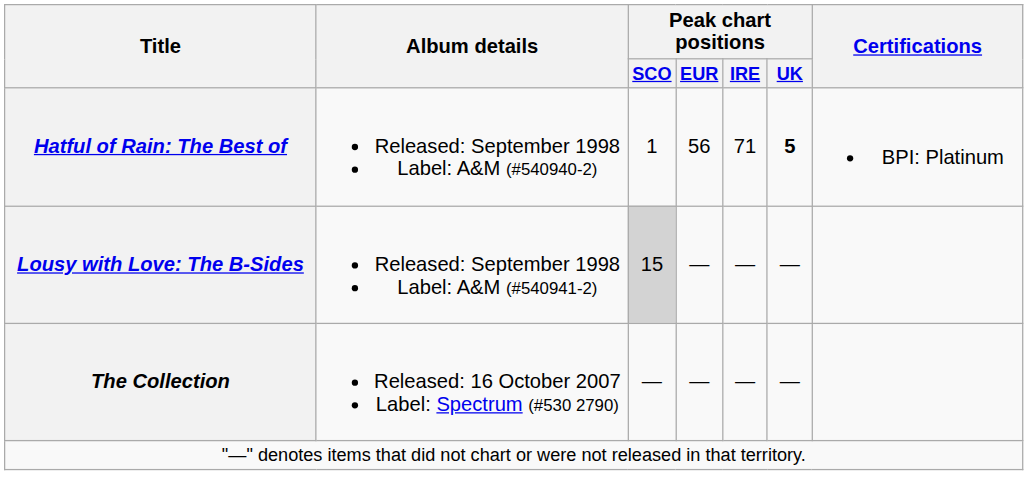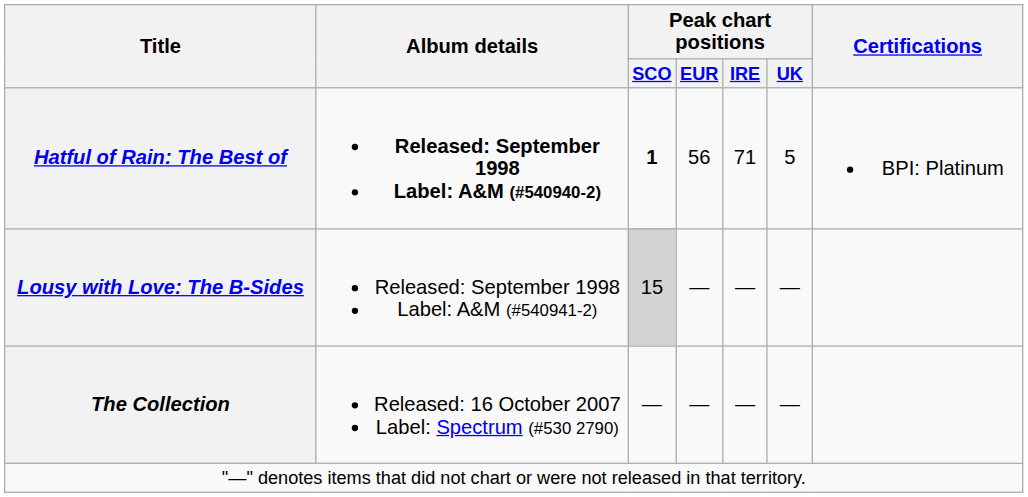(472, 158) normal -> (472, 169) bold
(652, 146) normal -> (652, 157) bold
(790, 146) bold -> (790, 157) normal
